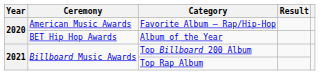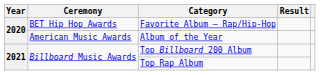(80, 24) American Music Awards -> (73, 24) BET Hip Hop Awards
(73, 37) BET Hip Hop Awards -> (80, 37) American Music Awards
